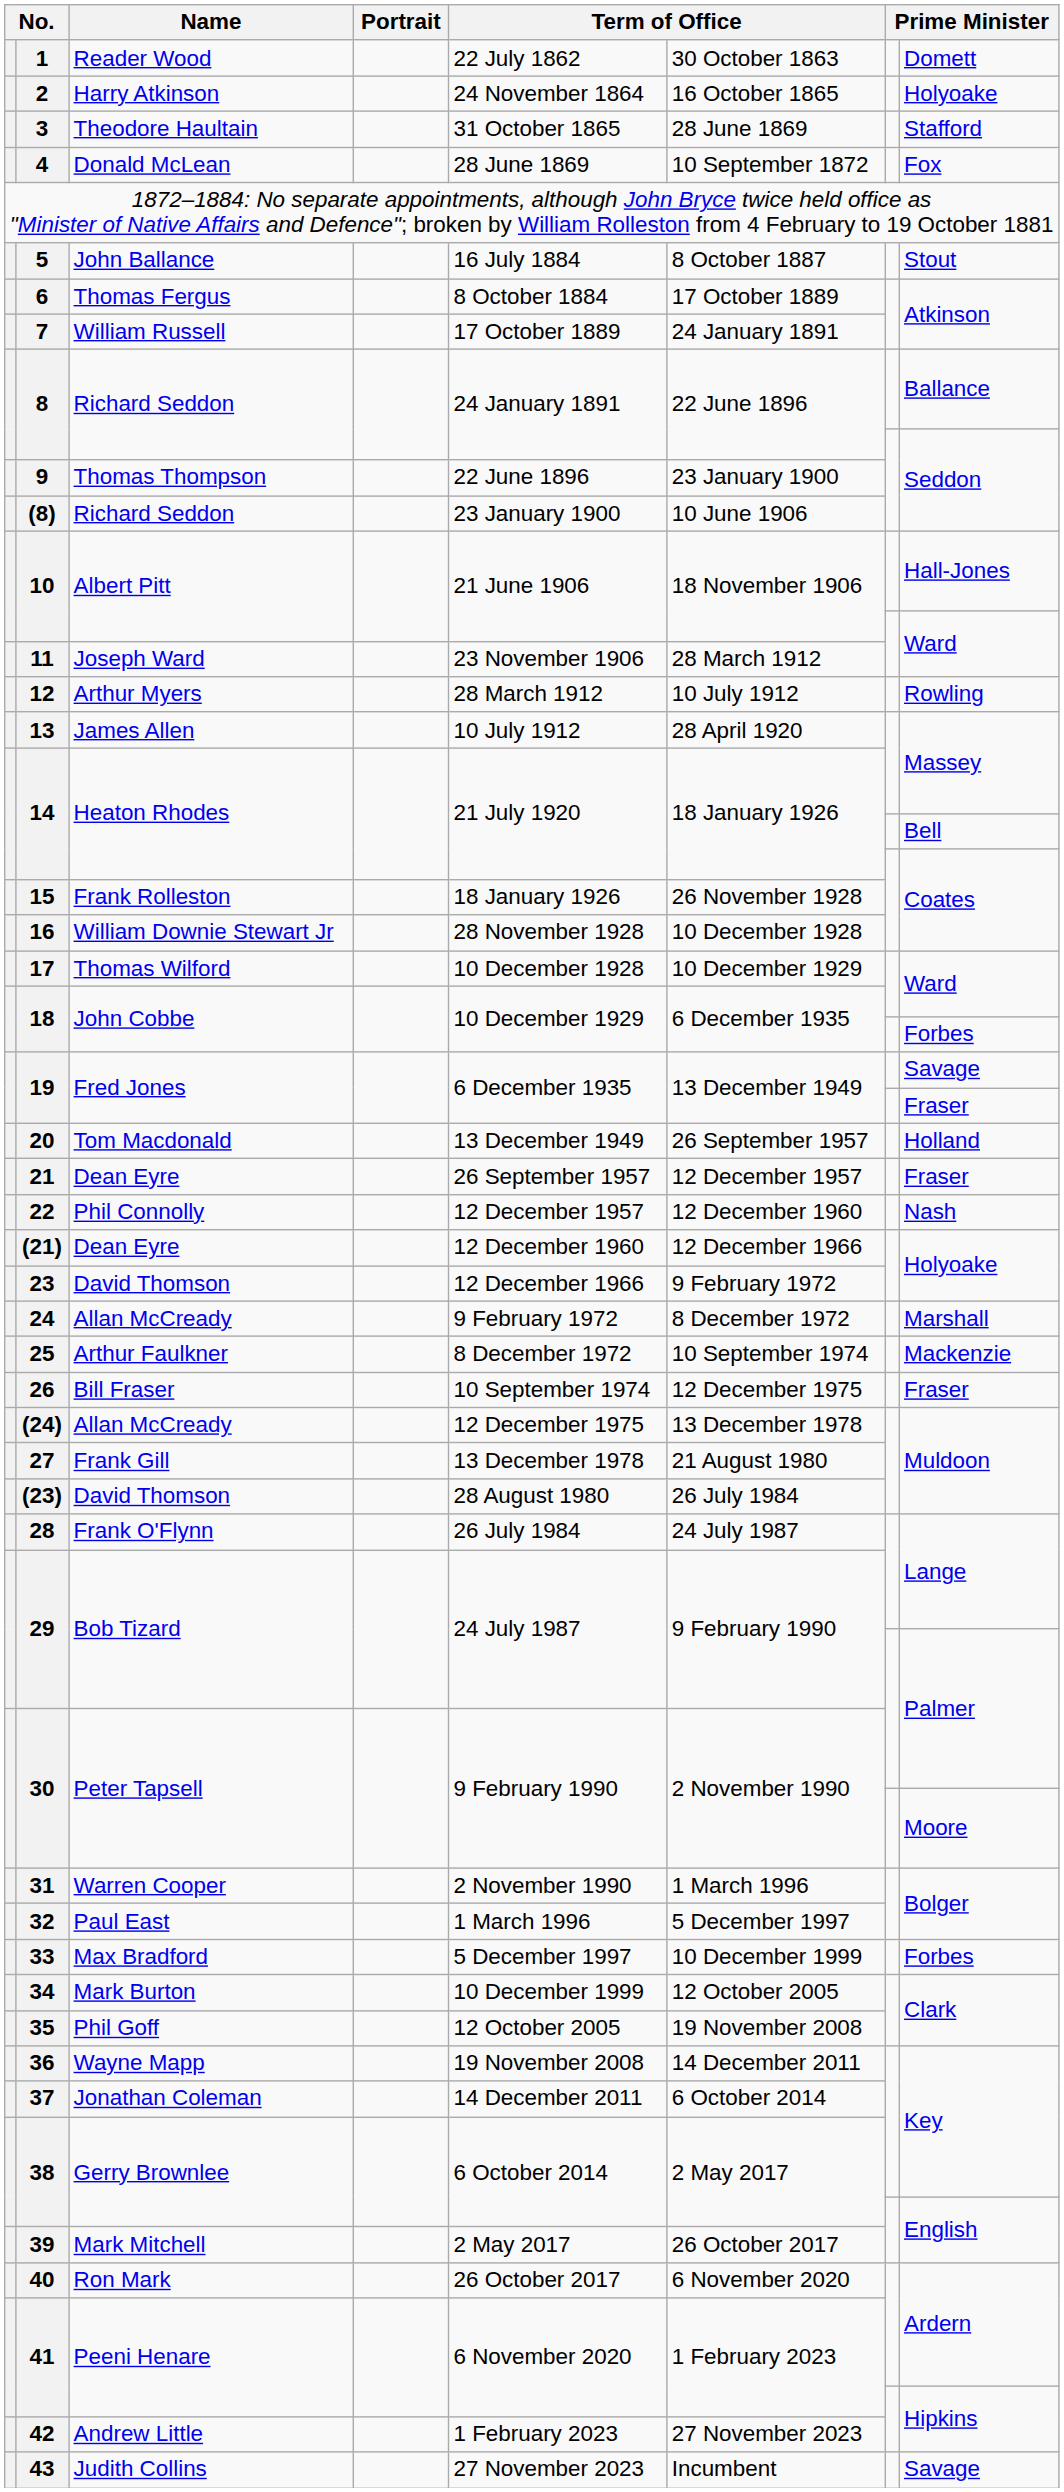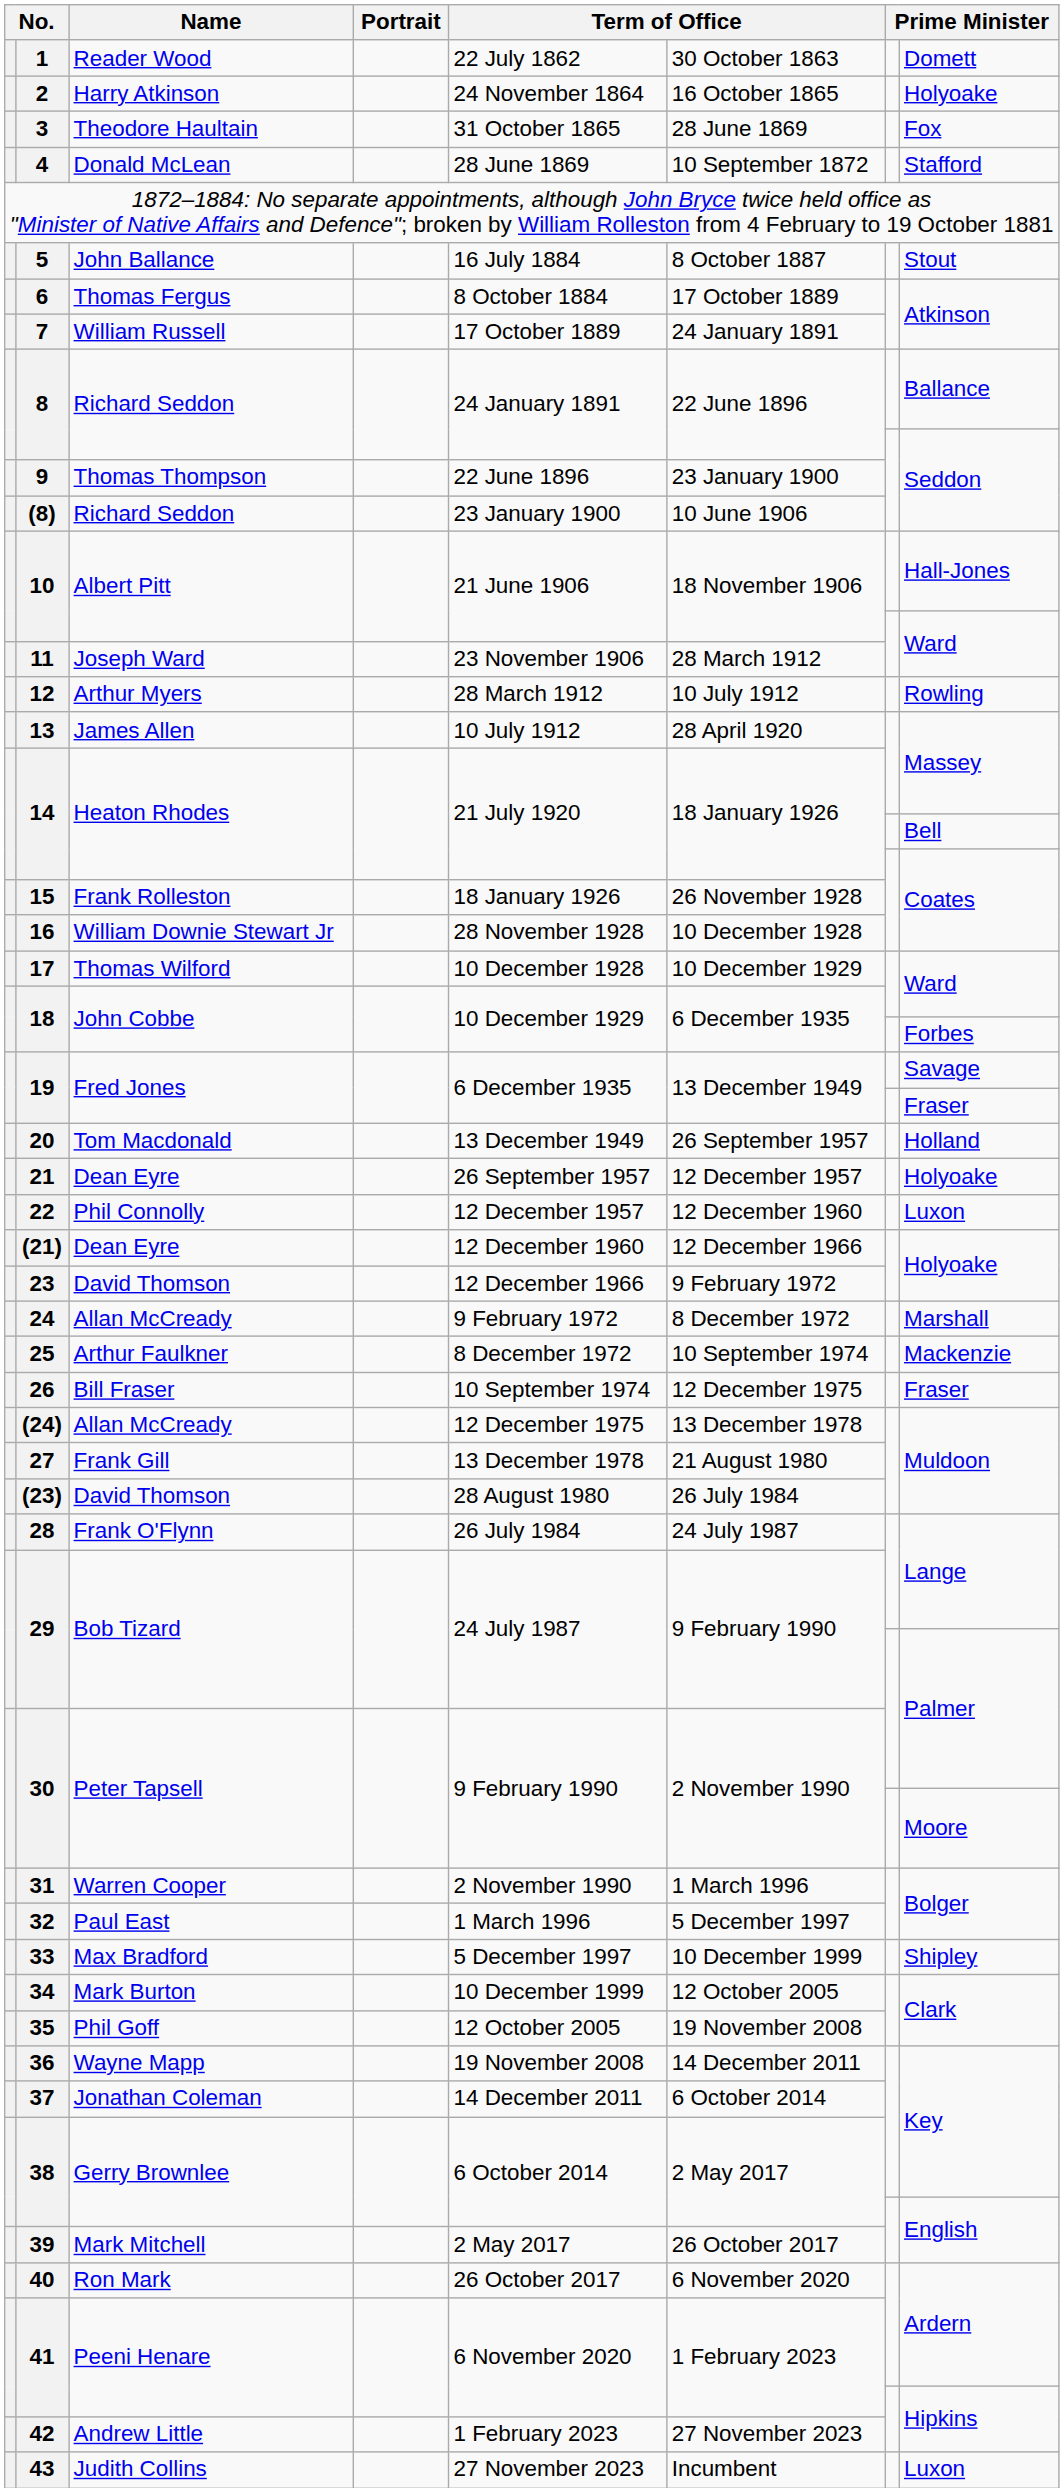(943, 128) Stafford -> (923, 128) Fox
(923, 164) Fox -> (943, 164) Stafford
(936, 1176) Fraser -> (951, 1176) Holyoake
(930, 1211) Nash -> (935, 1211) Luxon
(939, 1956) Forbes -> (941, 1956) Shipley
(942, 2469) Savage -> (935, 2469) Luxon
